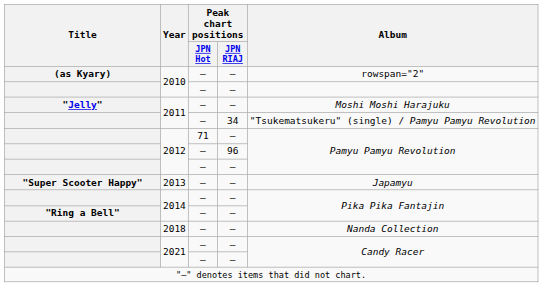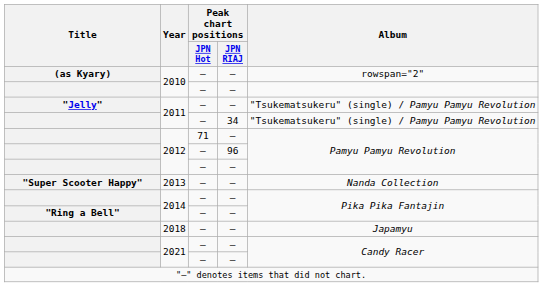(393, 105) Moshi Moshi Harajuku -> (393, 105) "Tsukematsukeru" (single) / Pamyu Pamyu Revolution
(393, 182) Japamyu -> (393, 182) Nanda Collection
(393, 229) Nanda Collection -> (393, 229) Japamyu
